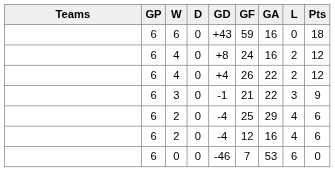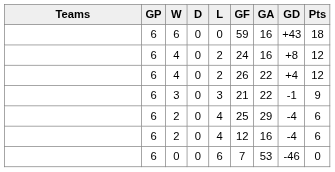columns swapped: (294, 14) <-> (222, 14)
